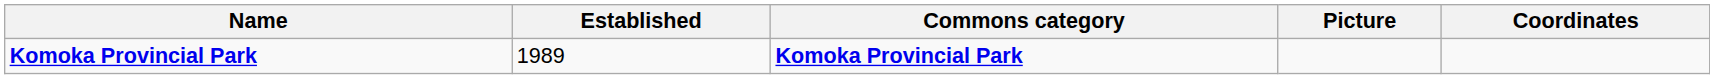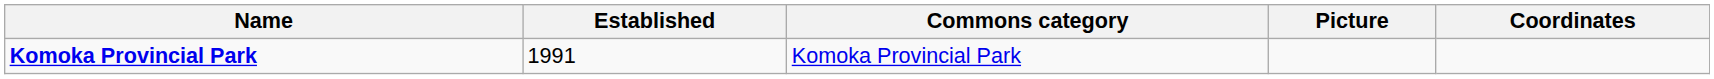(541, 55) 1989 -> (552, 55) 1991
(899, 55) bold -> (906, 55) normal
